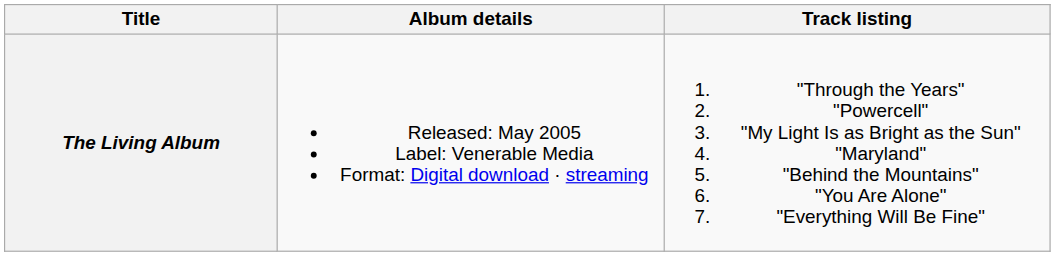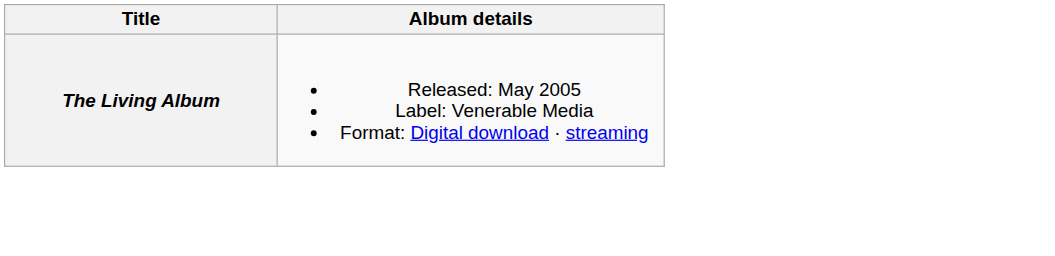- column: (857, 19)
